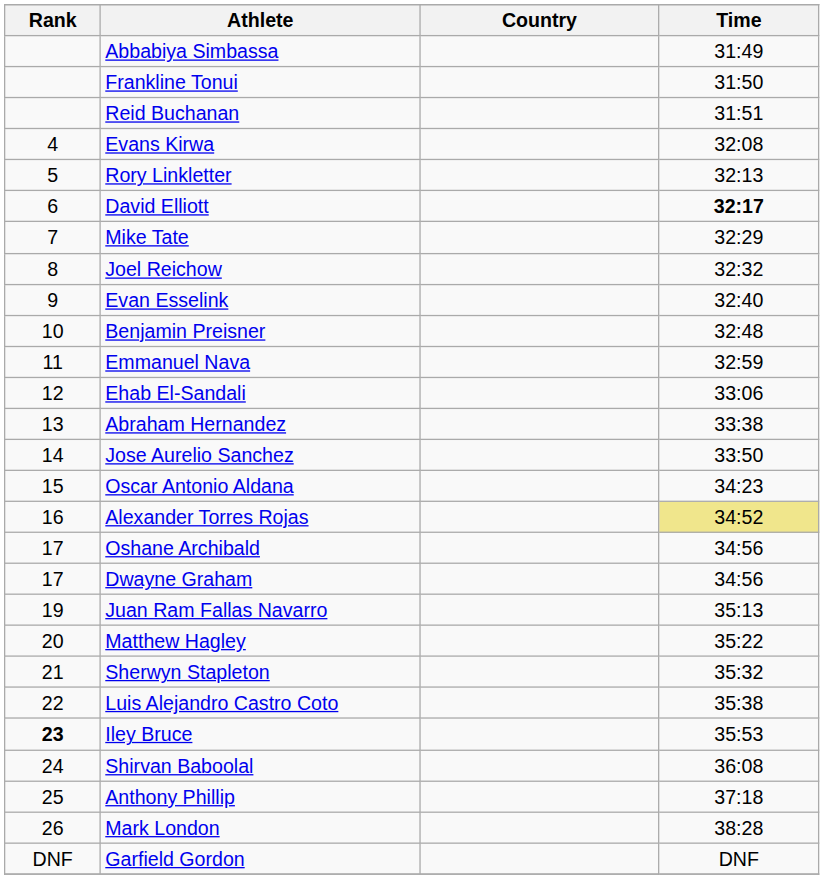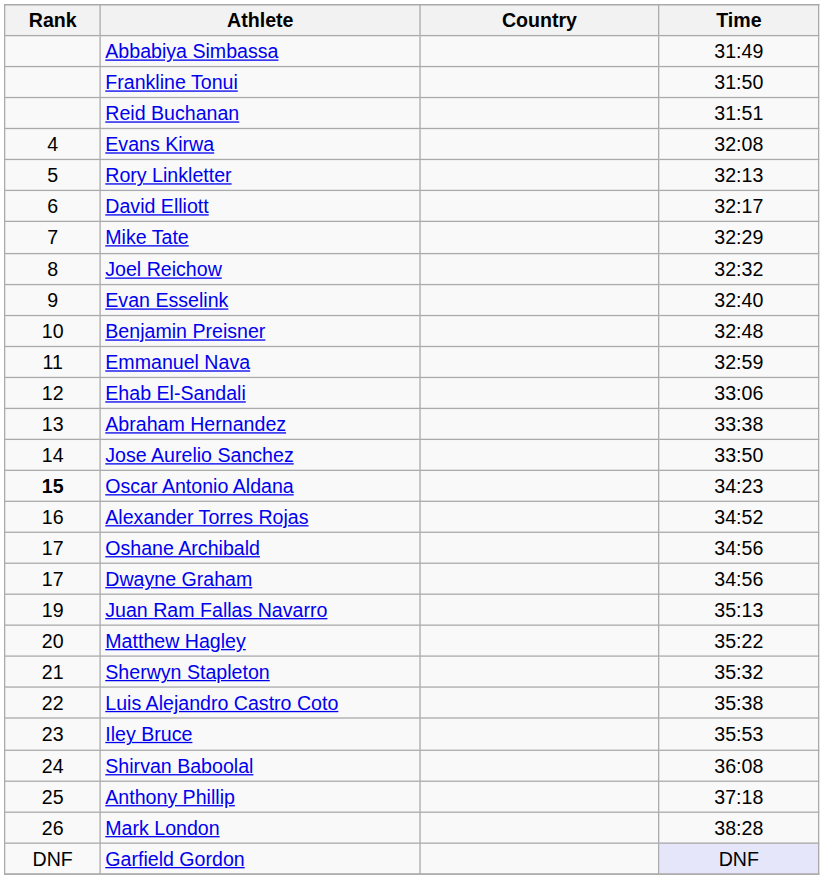(739, 207) bold -> (739, 207) normal
(53, 486) normal -> (53, 486) bold
(739, 517) khaki background -> (739, 517) no background
(53, 734) bold -> (53, 734) normal
(739, 858) no background -> (739, 858) lavender background
